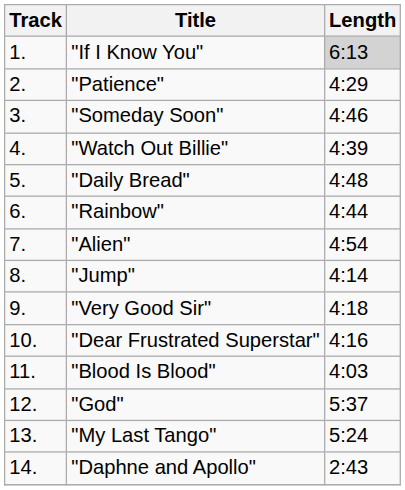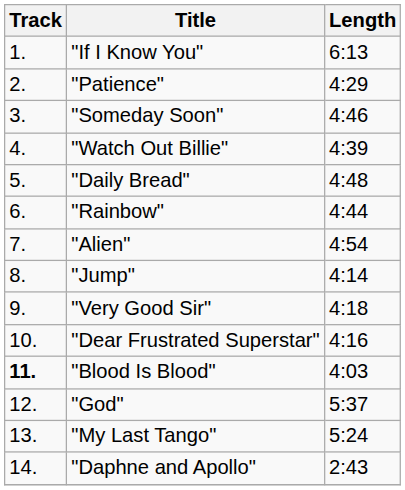(349, 52) lightgrey background -> (349, 52) no background
(23, 372) normal -> (23, 372) bold
